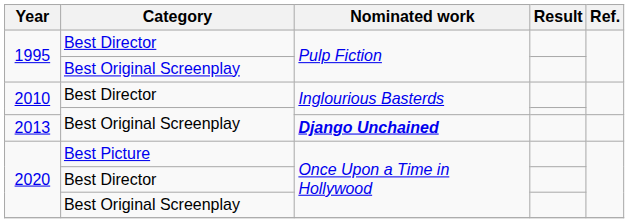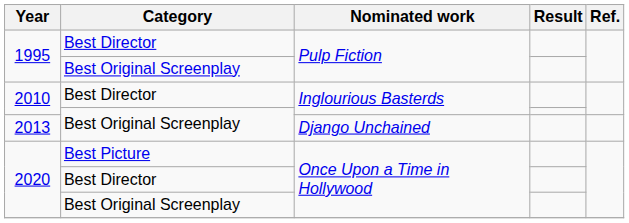(369, 127) bold -> (364, 127) normal
